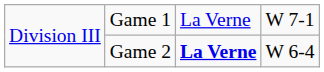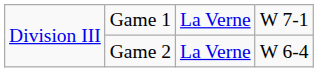(218, 50) bold -> (215, 50) normal
